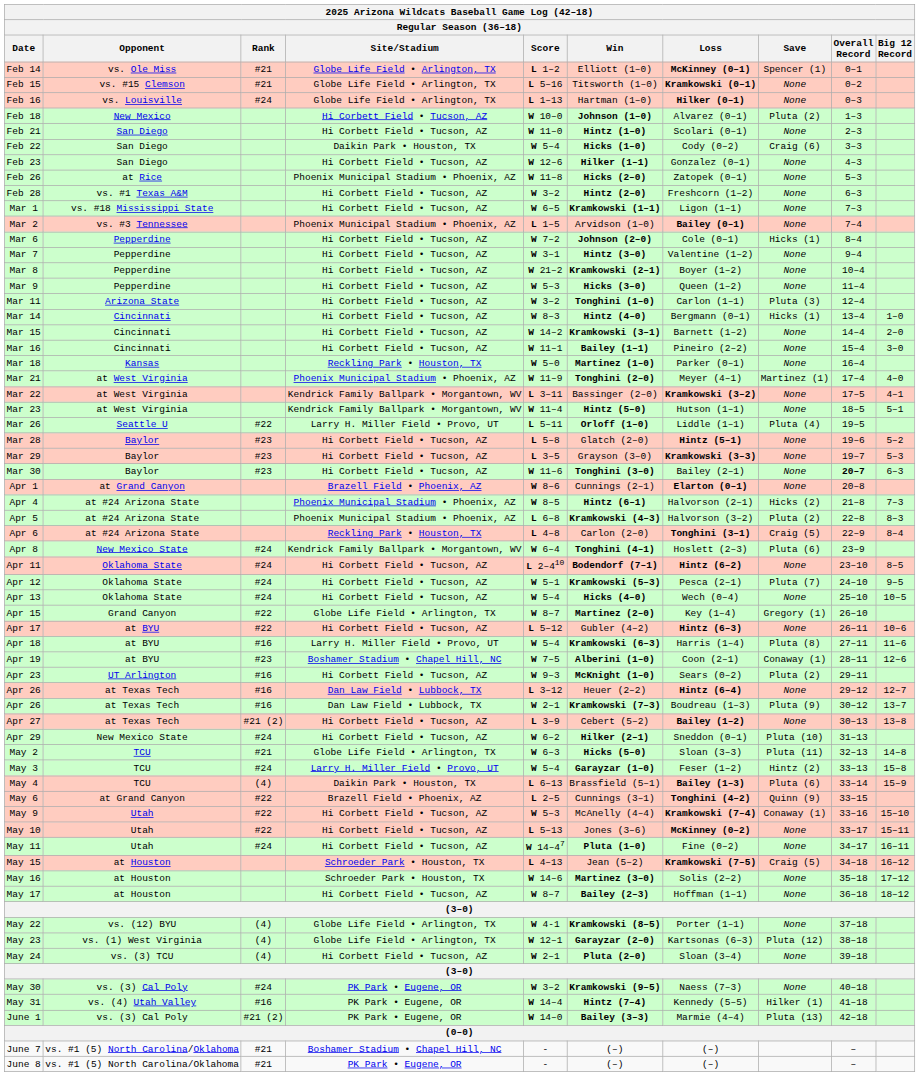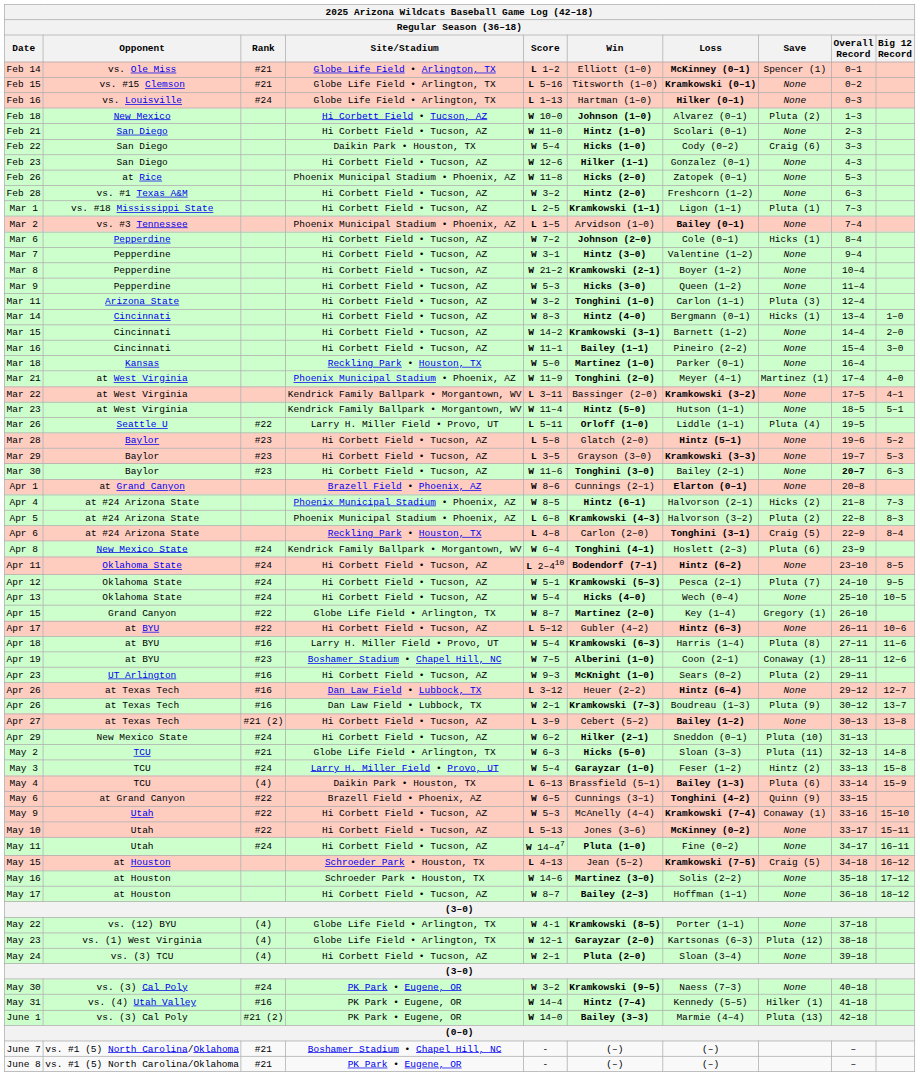(545, 209) W 6–5 -> (545, 209) L 2–5
(795, 209) None -> (795, 209) Pluta (1)
(545, 799) L 2–5 -> (545, 799) W 6–5
